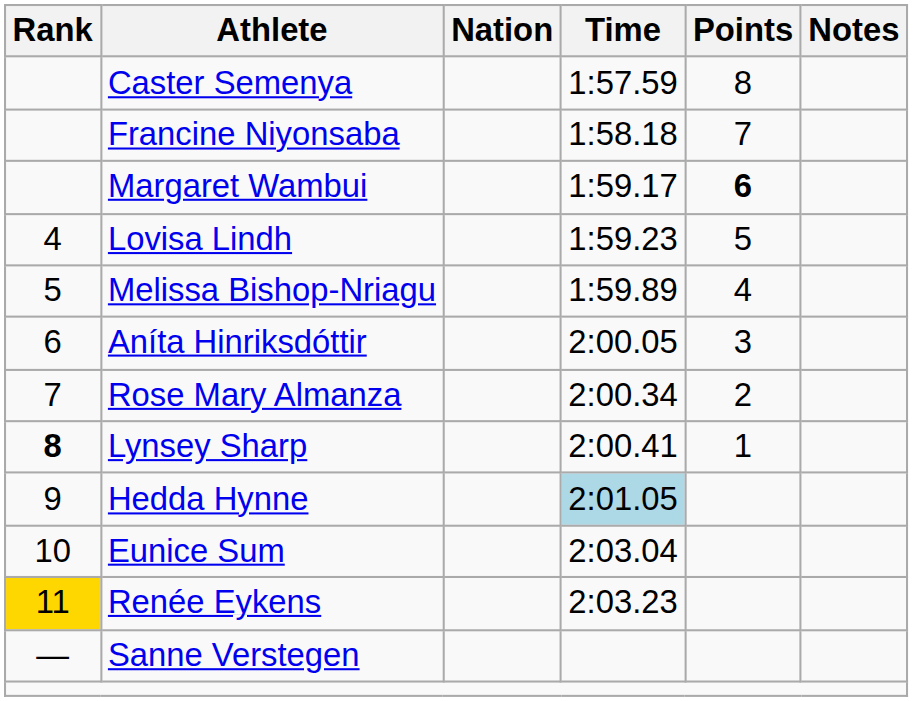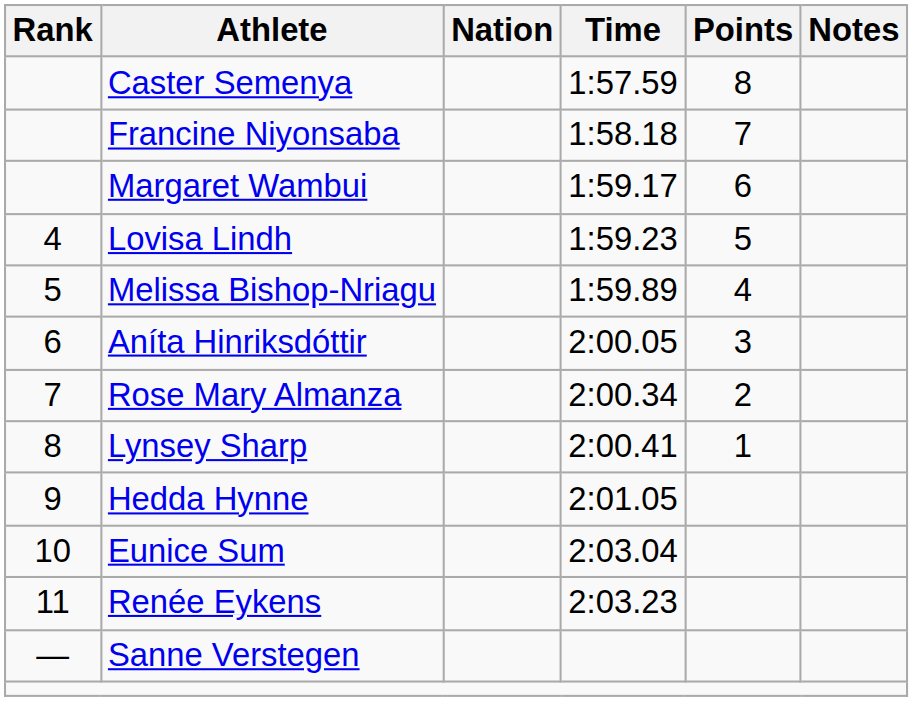(743, 186) bold -> (743, 186) normal
(53, 446) bold -> (53, 446) normal
(623, 498) lightblue background -> (623, 498) no background
(53, 602) gold background -> (53, 602) no background
